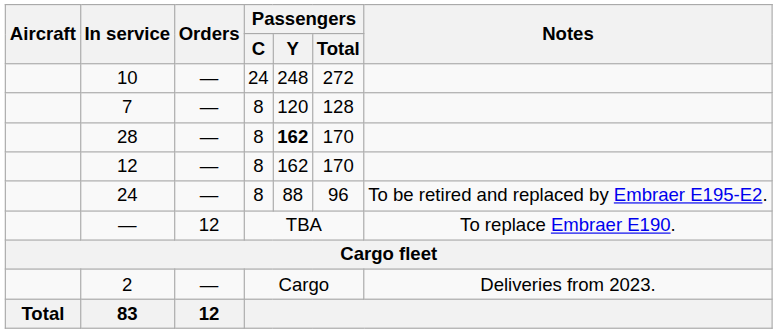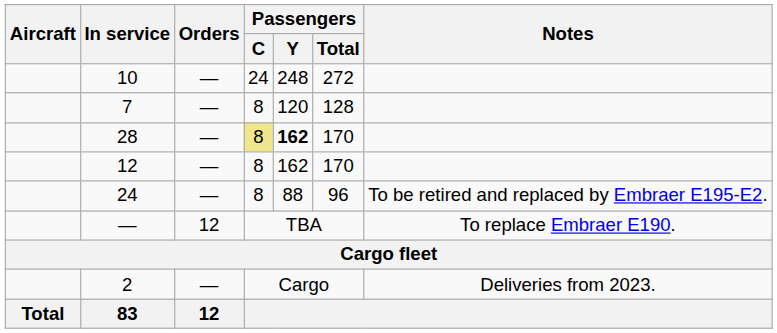(258, 136) no background -> (258, 136) khaki background
